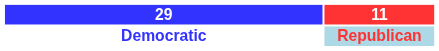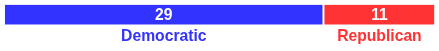(379, 36) lightblue background -> (379, 36) no background
